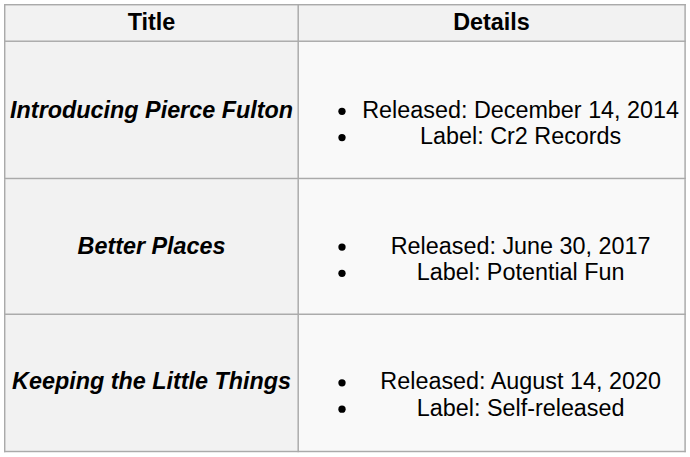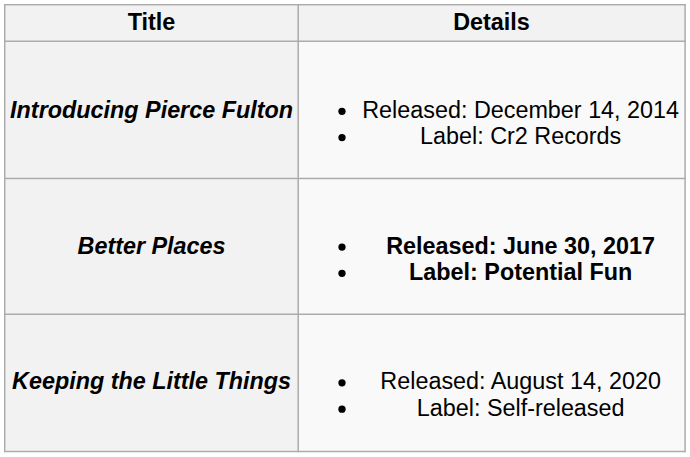(491, 259) normal -> (491, 259) bold
